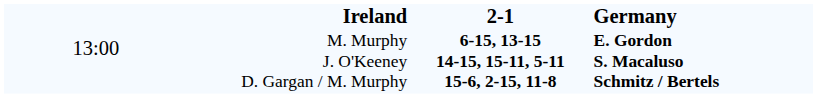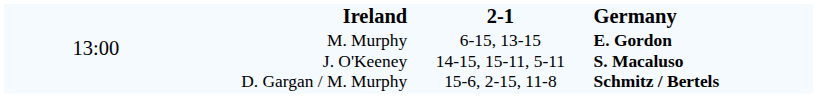(500, 61) bold -> (500, 61) normal
